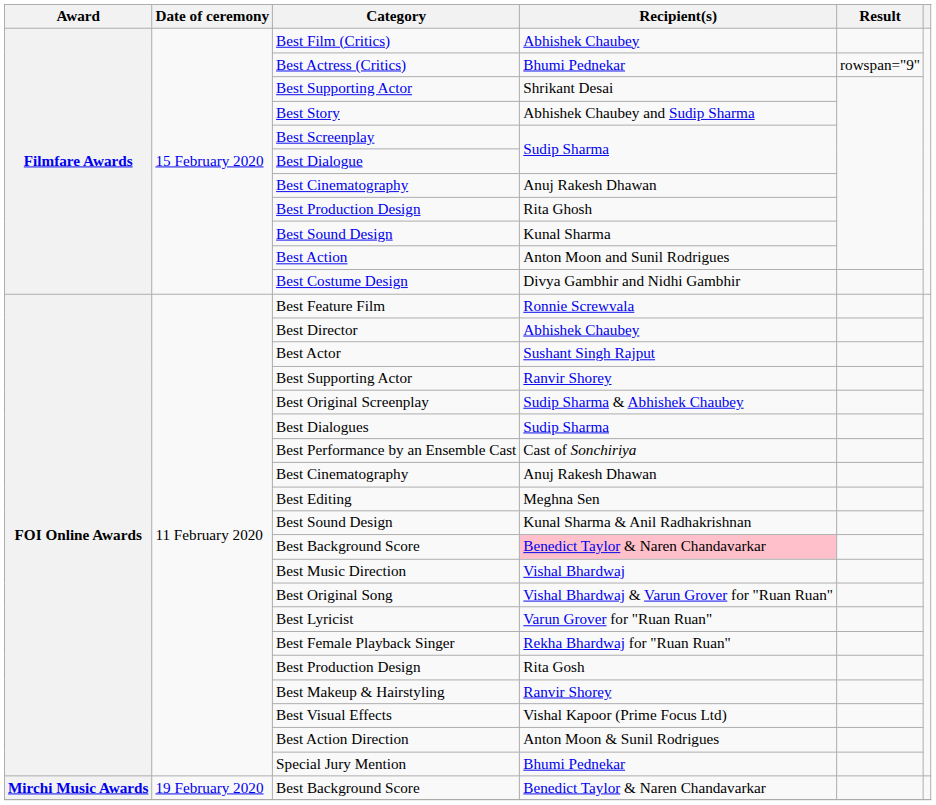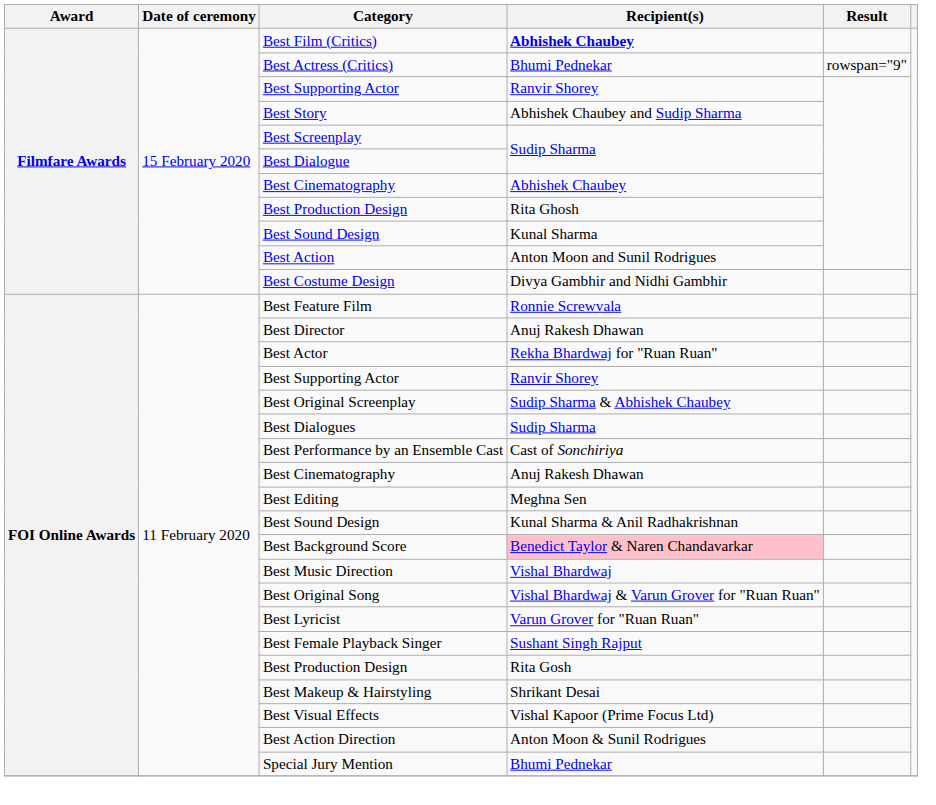(581, 40) normal -> (572, 40) bold
(568, 88) Shrikant Desai -> (554, 88) Ranvir Shorey
(590, 185) Anuj Rakesh Dhawan -> (568, 185) Abhishek Chaubey
(581, 329) Abhishek Chaubey -> (577, 329) Anuj Rakesh Dhawan
(589, 354) Sushant Singh Rajput -> (614, 354) Rekha Bhardwaj for "Ruan Ruan"
(627, 643) Rekha Bhardwaj for "Ruan Ruan" -> (576, 643) Sushant Singh Rajput
(567, 691) Ranvir Shorey -> (555, 691) Shrikant Desai
- row: (78, 787)
